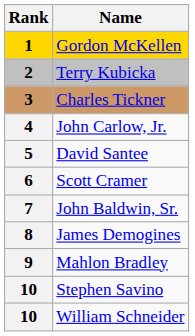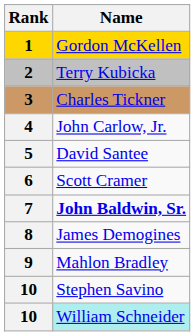(117, 208) normal -> (121, 208) bold
(120, 316) no background -> (120, 316) paleturquoise background
